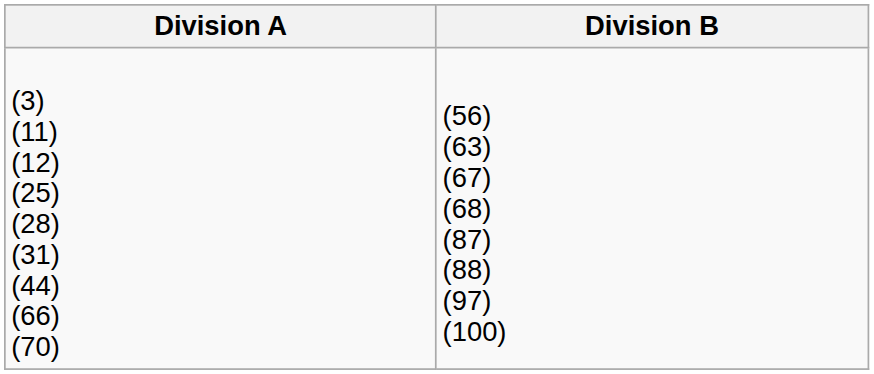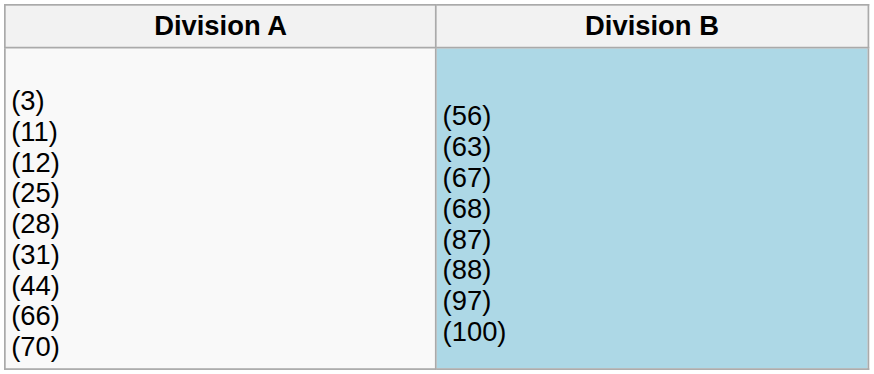(475, 223) no background -> (475, 223) lightblue background
